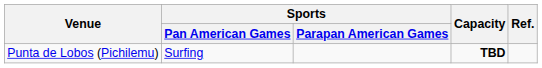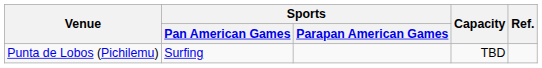(493, 53) bold -> (493, 53) normal
